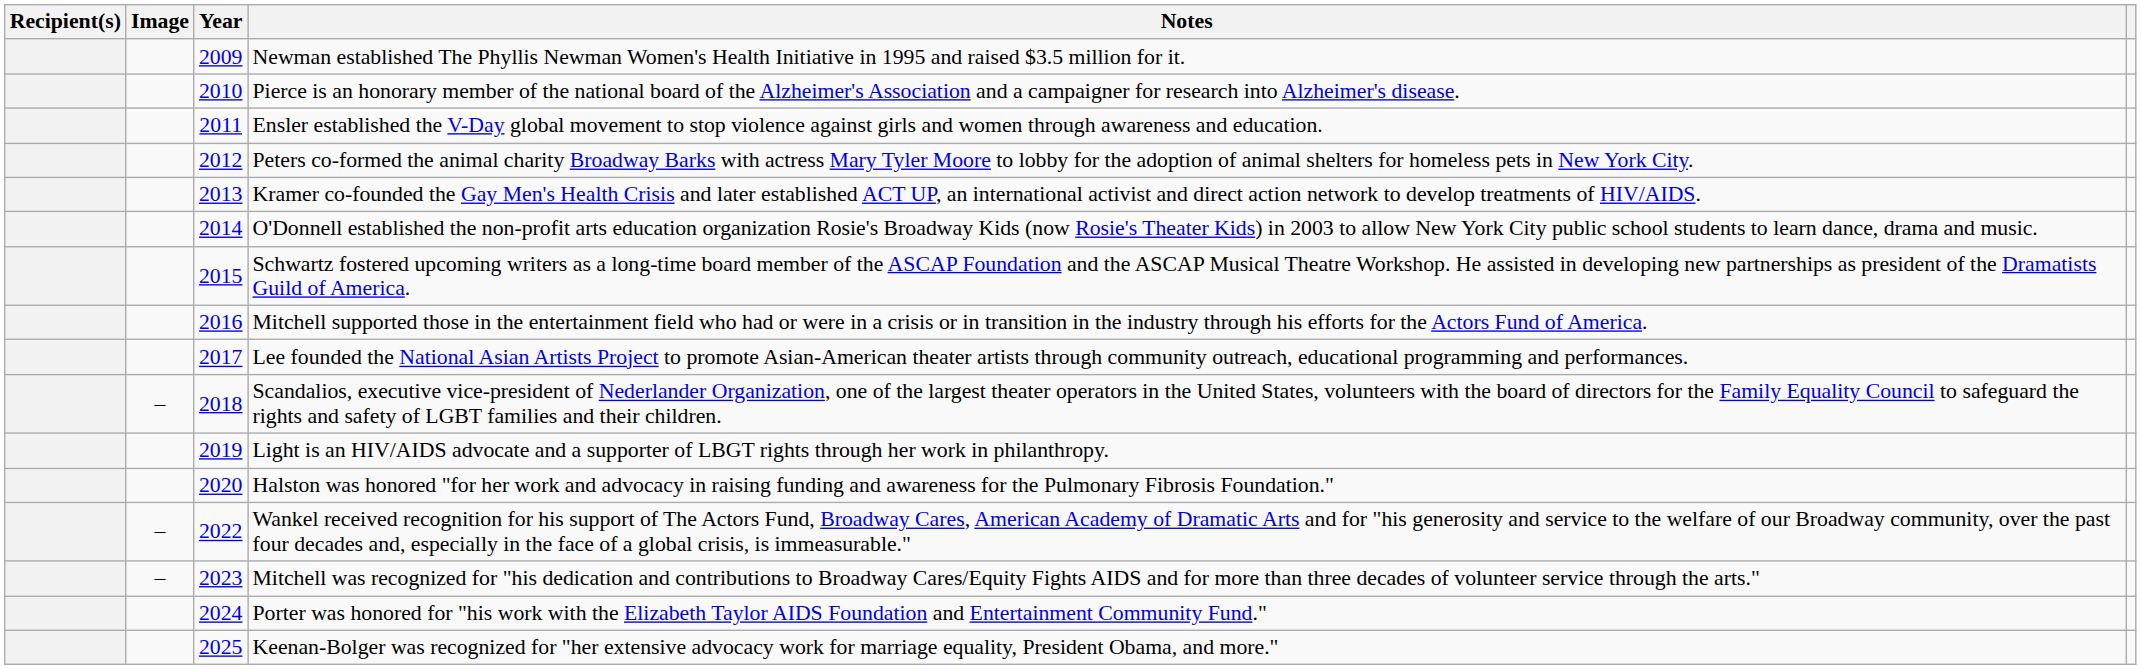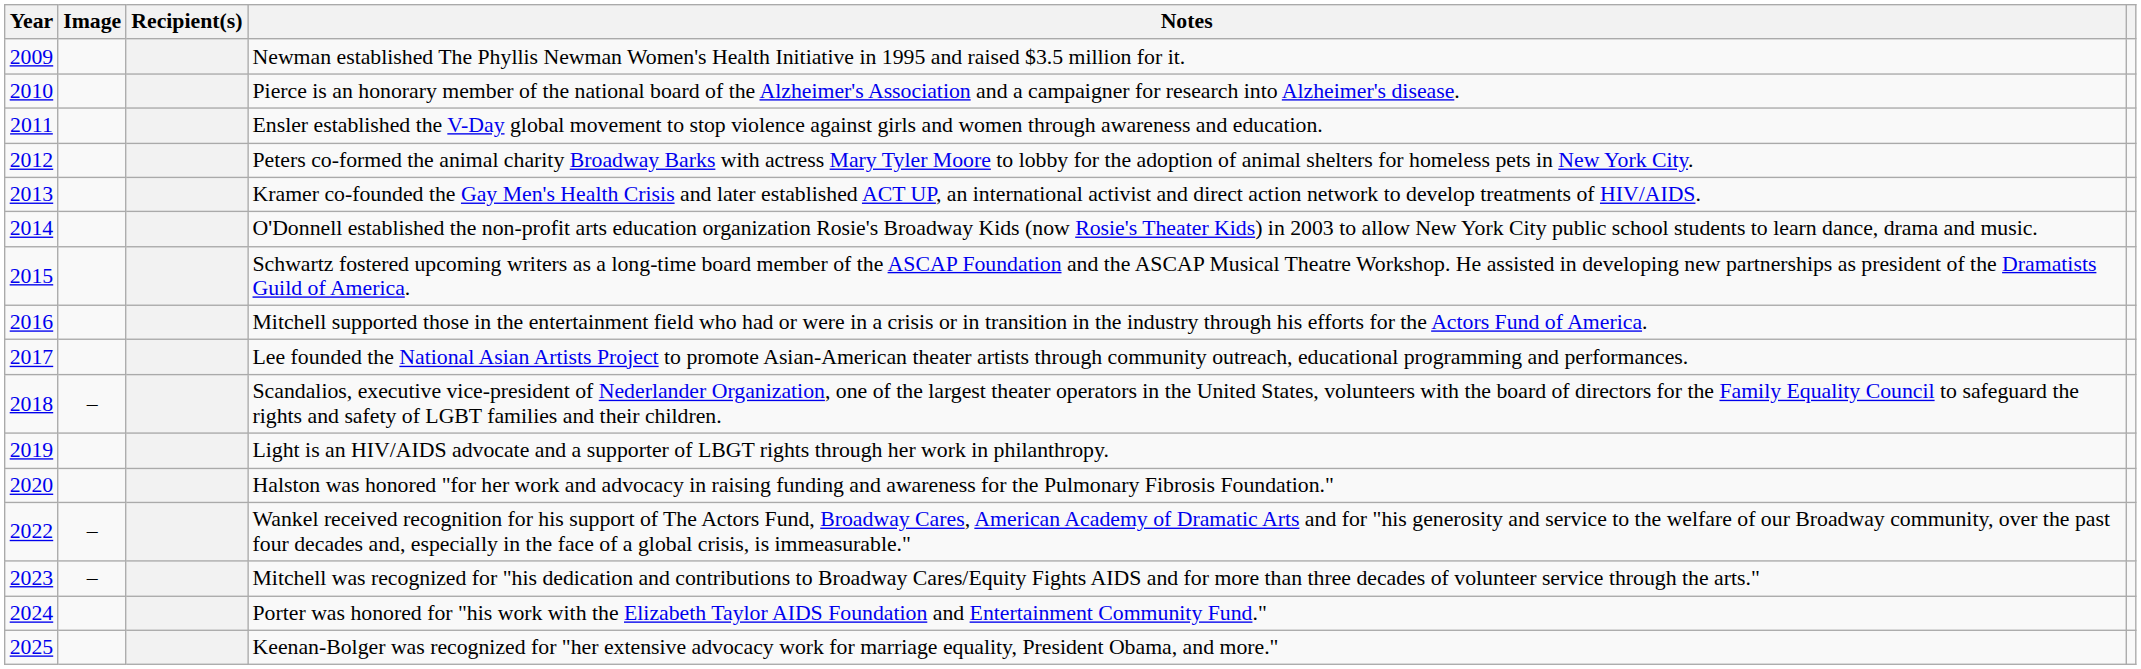columns swapped: (221, 21) <-> (65, 21)
